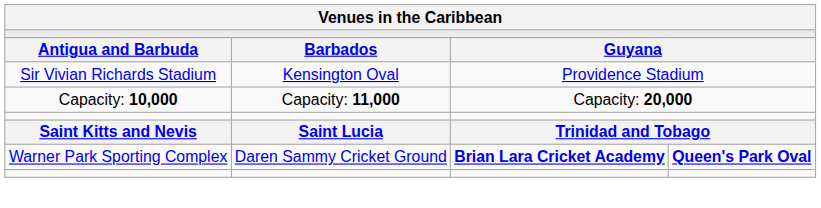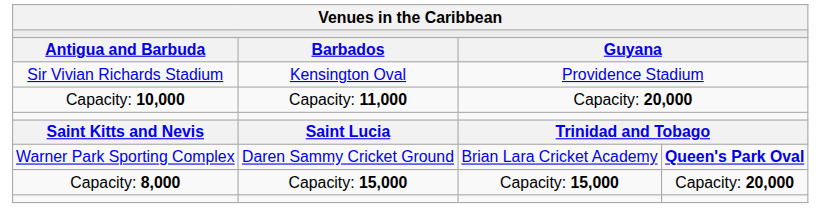(560, 157) bold -> (560, 157) normal
+ row: (125, 182)
